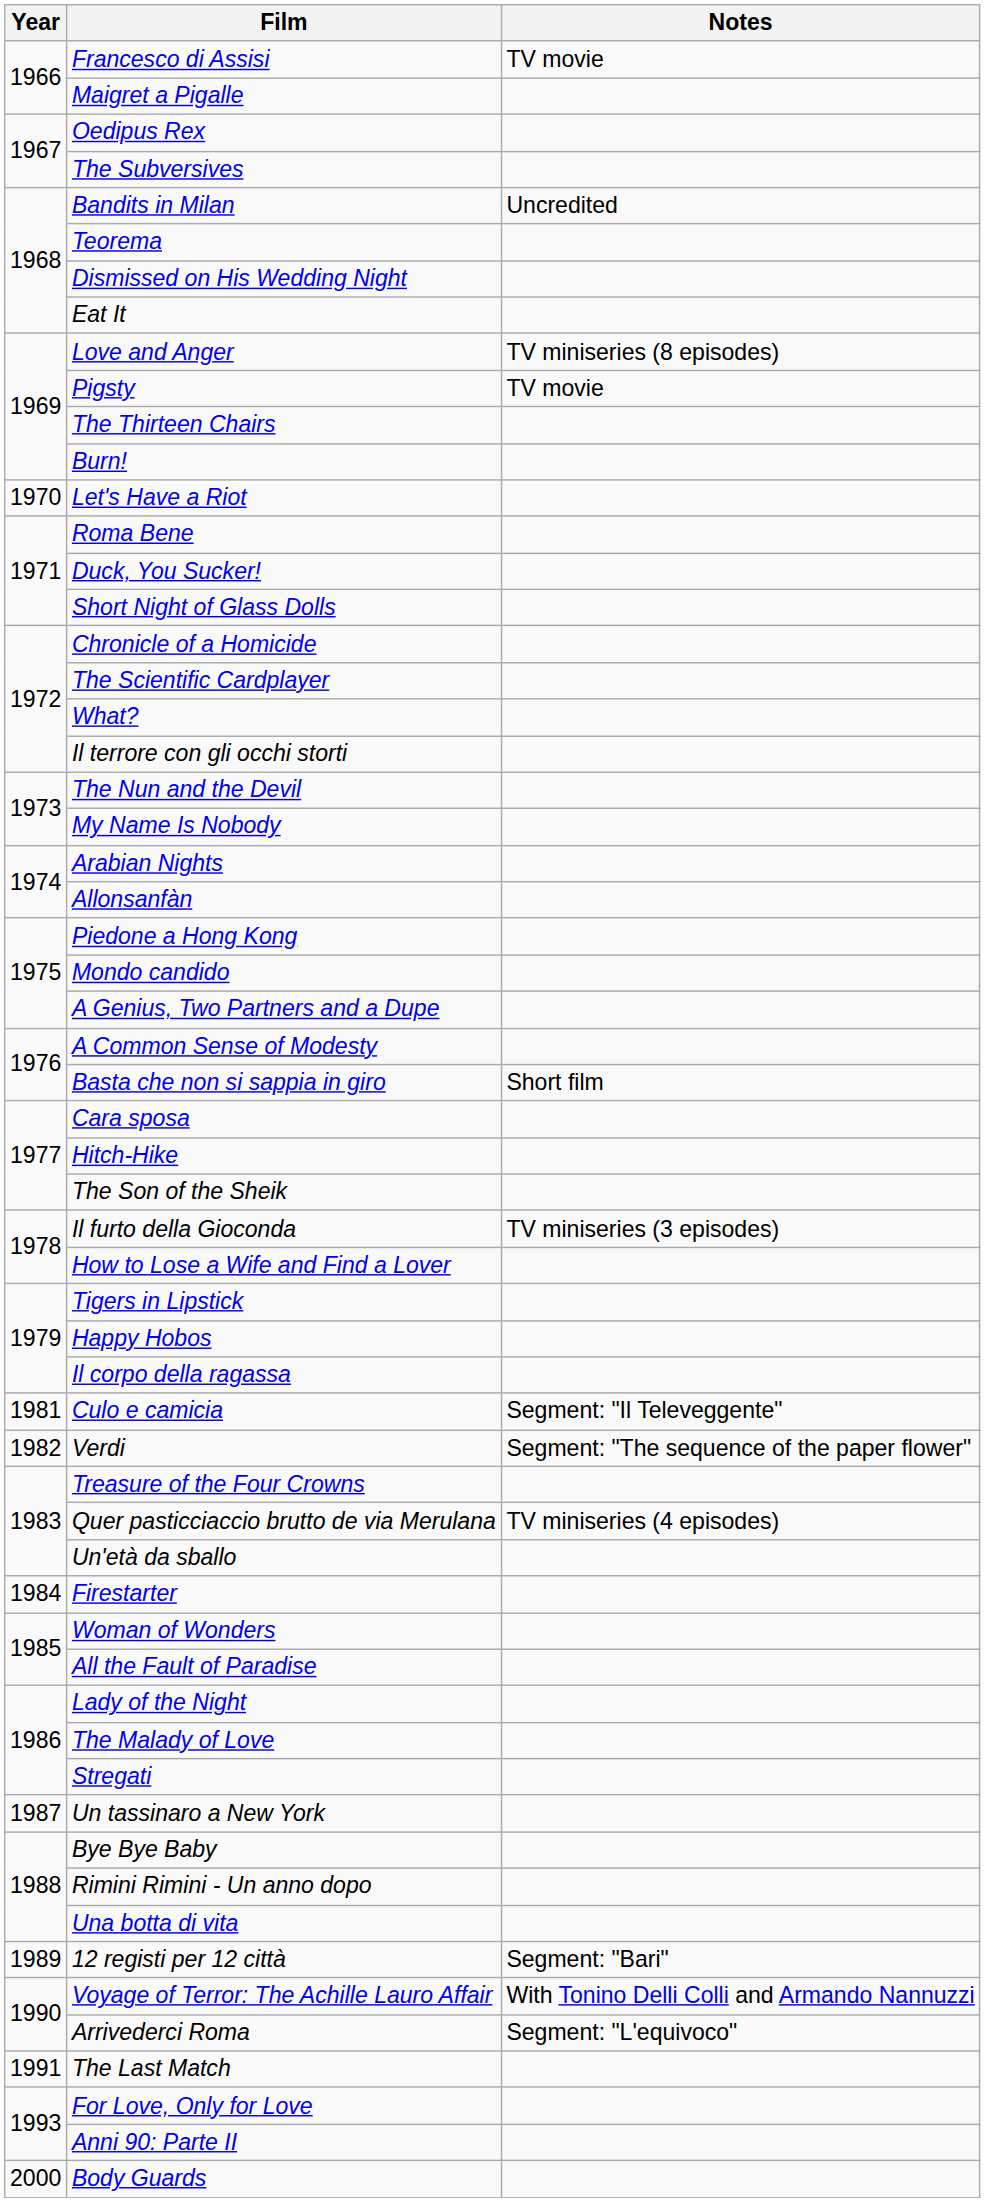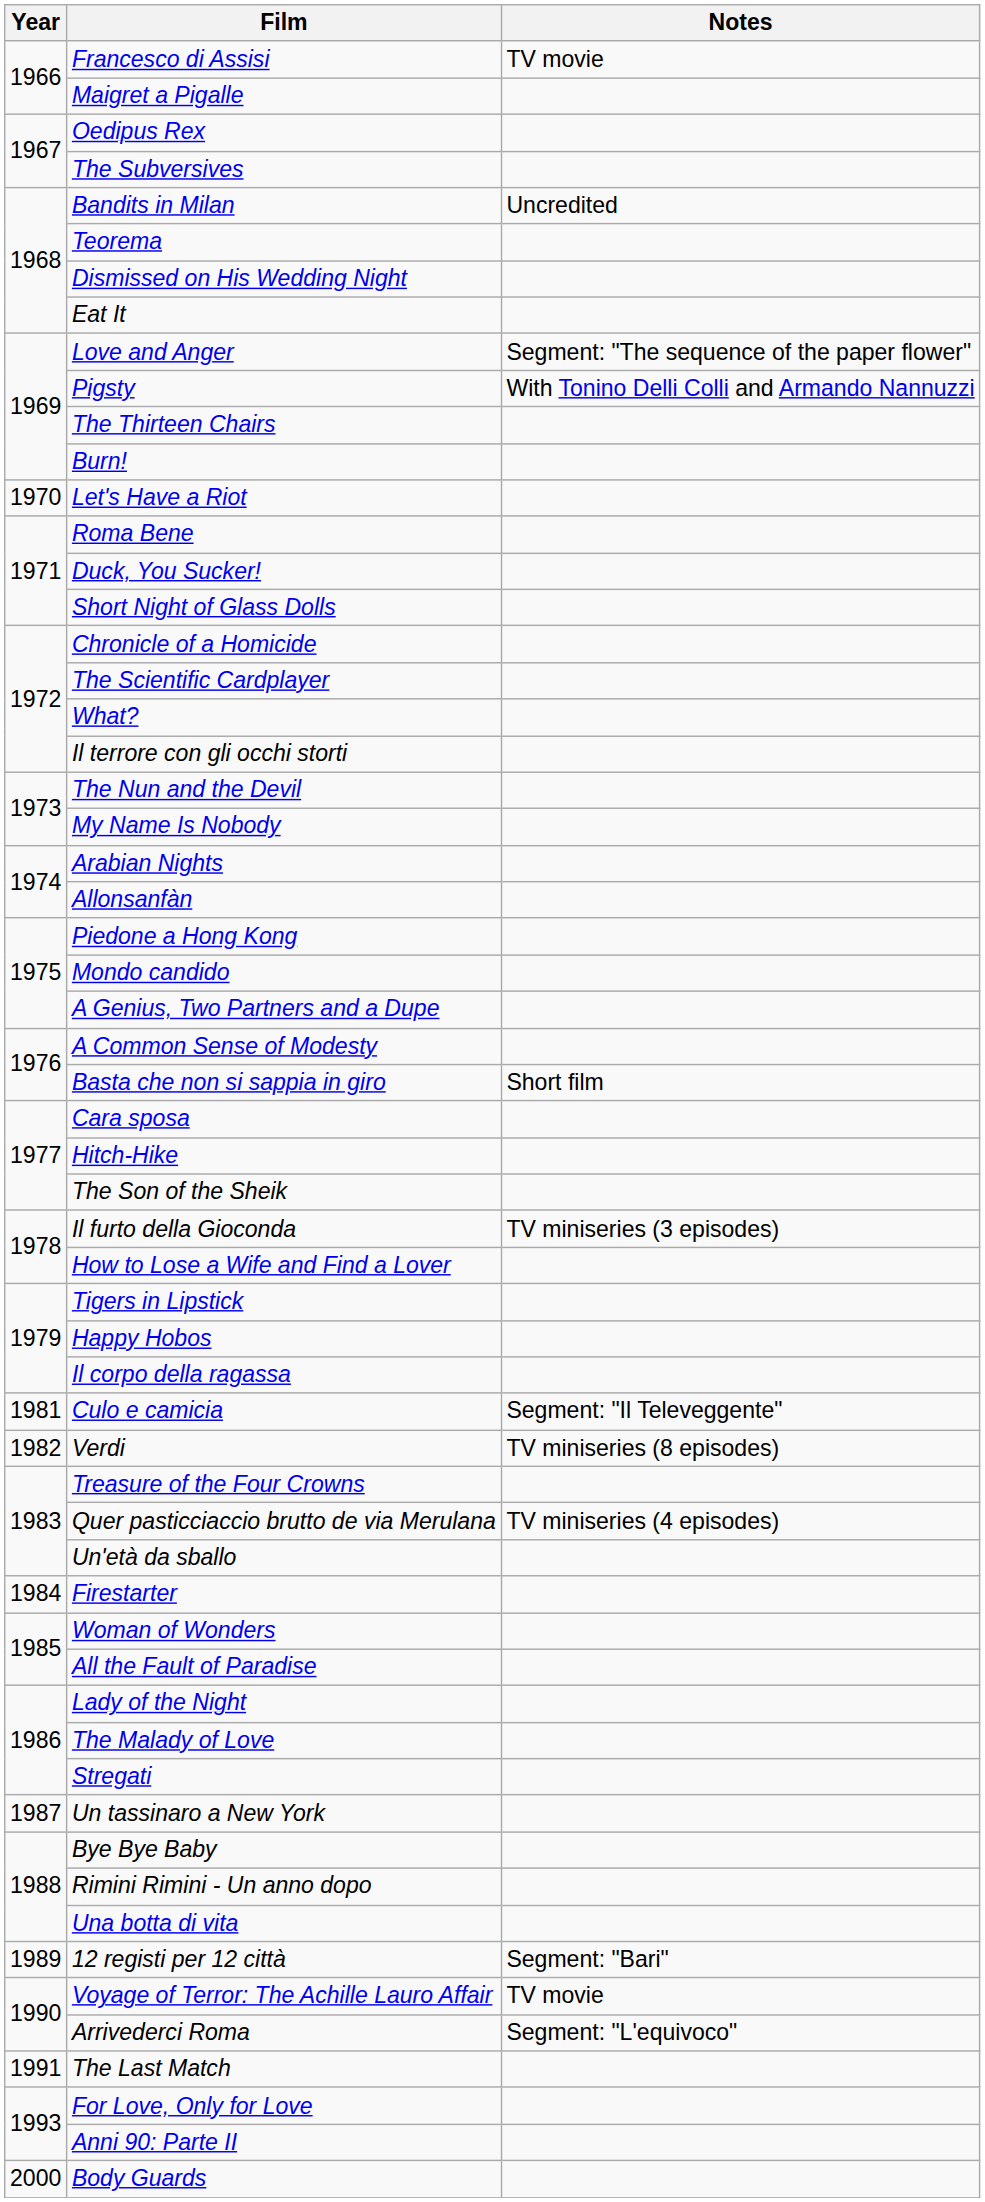(643, 351) TV miniseries (8 episodes) -> (739, 351) Segment: "The sequence of the paper flower"
(555, 388) TV movie -> (741, 388) With Tonino Delli Colli and Armando Nannuzzi
(739, 1447) Segment: "The sequence of the paper flower" -> (643, 1447) TV miniseries (8 episodes)
(741, 1995) With Tonino Delli Colli and Armando Nannuzzi -> (555, 1995) TV movie
